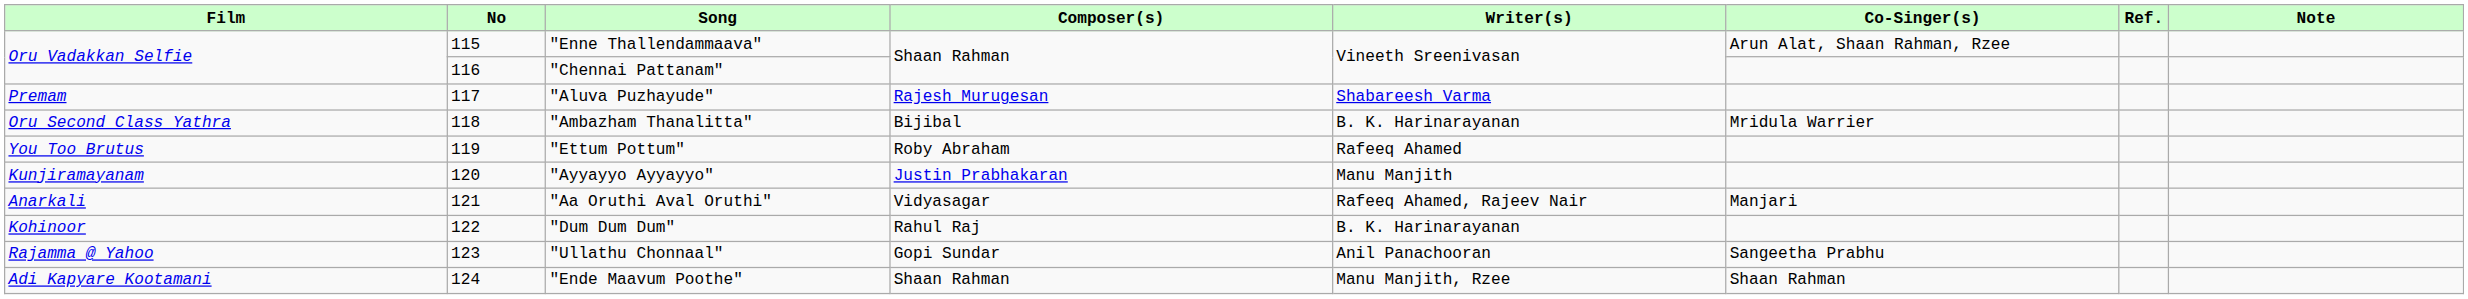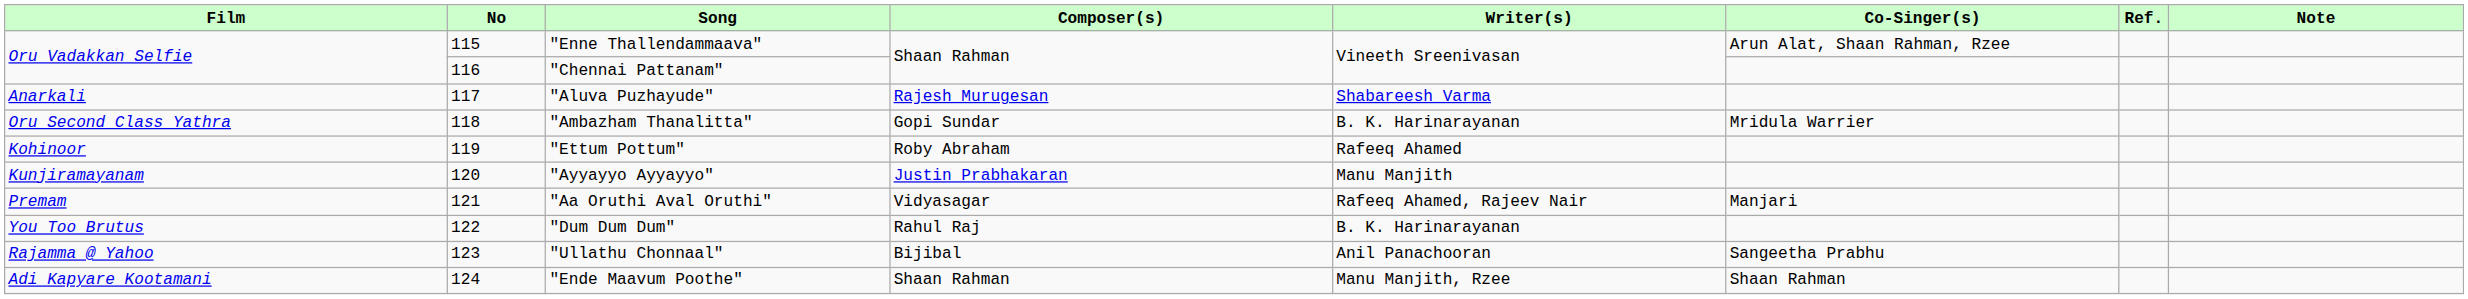(37, 97) Premam -> (47, 97) Anarkali
(927, 123) Bijibal -> (947, 123) Gopi Sundar
(76, 149) You Too Brutus -> (47, 149) Kohinoor
(47, 202) Anarkali -> (37, 202) Premam
(47, 228) Kohinoor -> (76, 228) You Too Brutus
(947, 254) Gopi Sundar -> (927, 254) Bijibal
